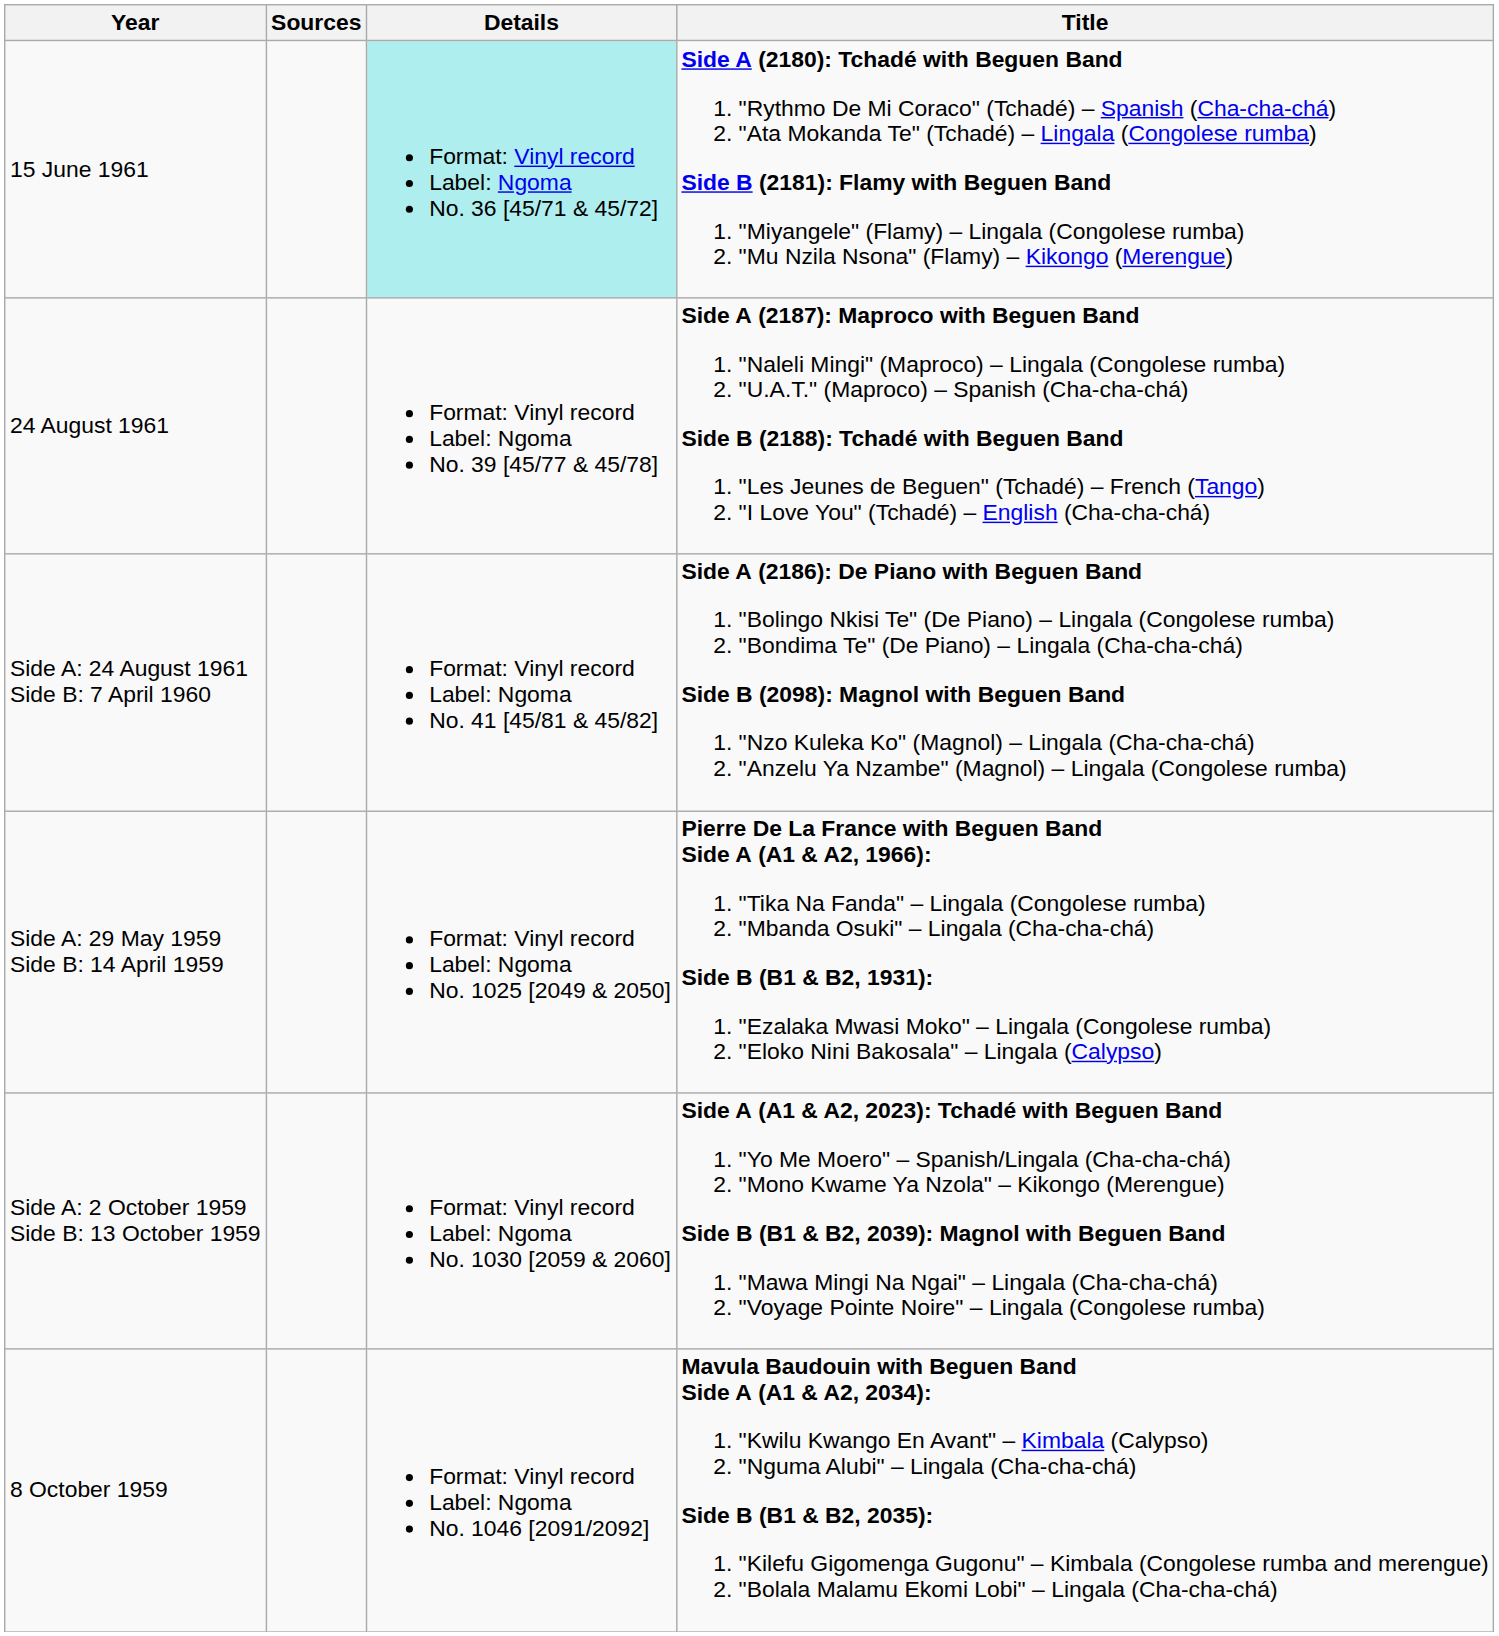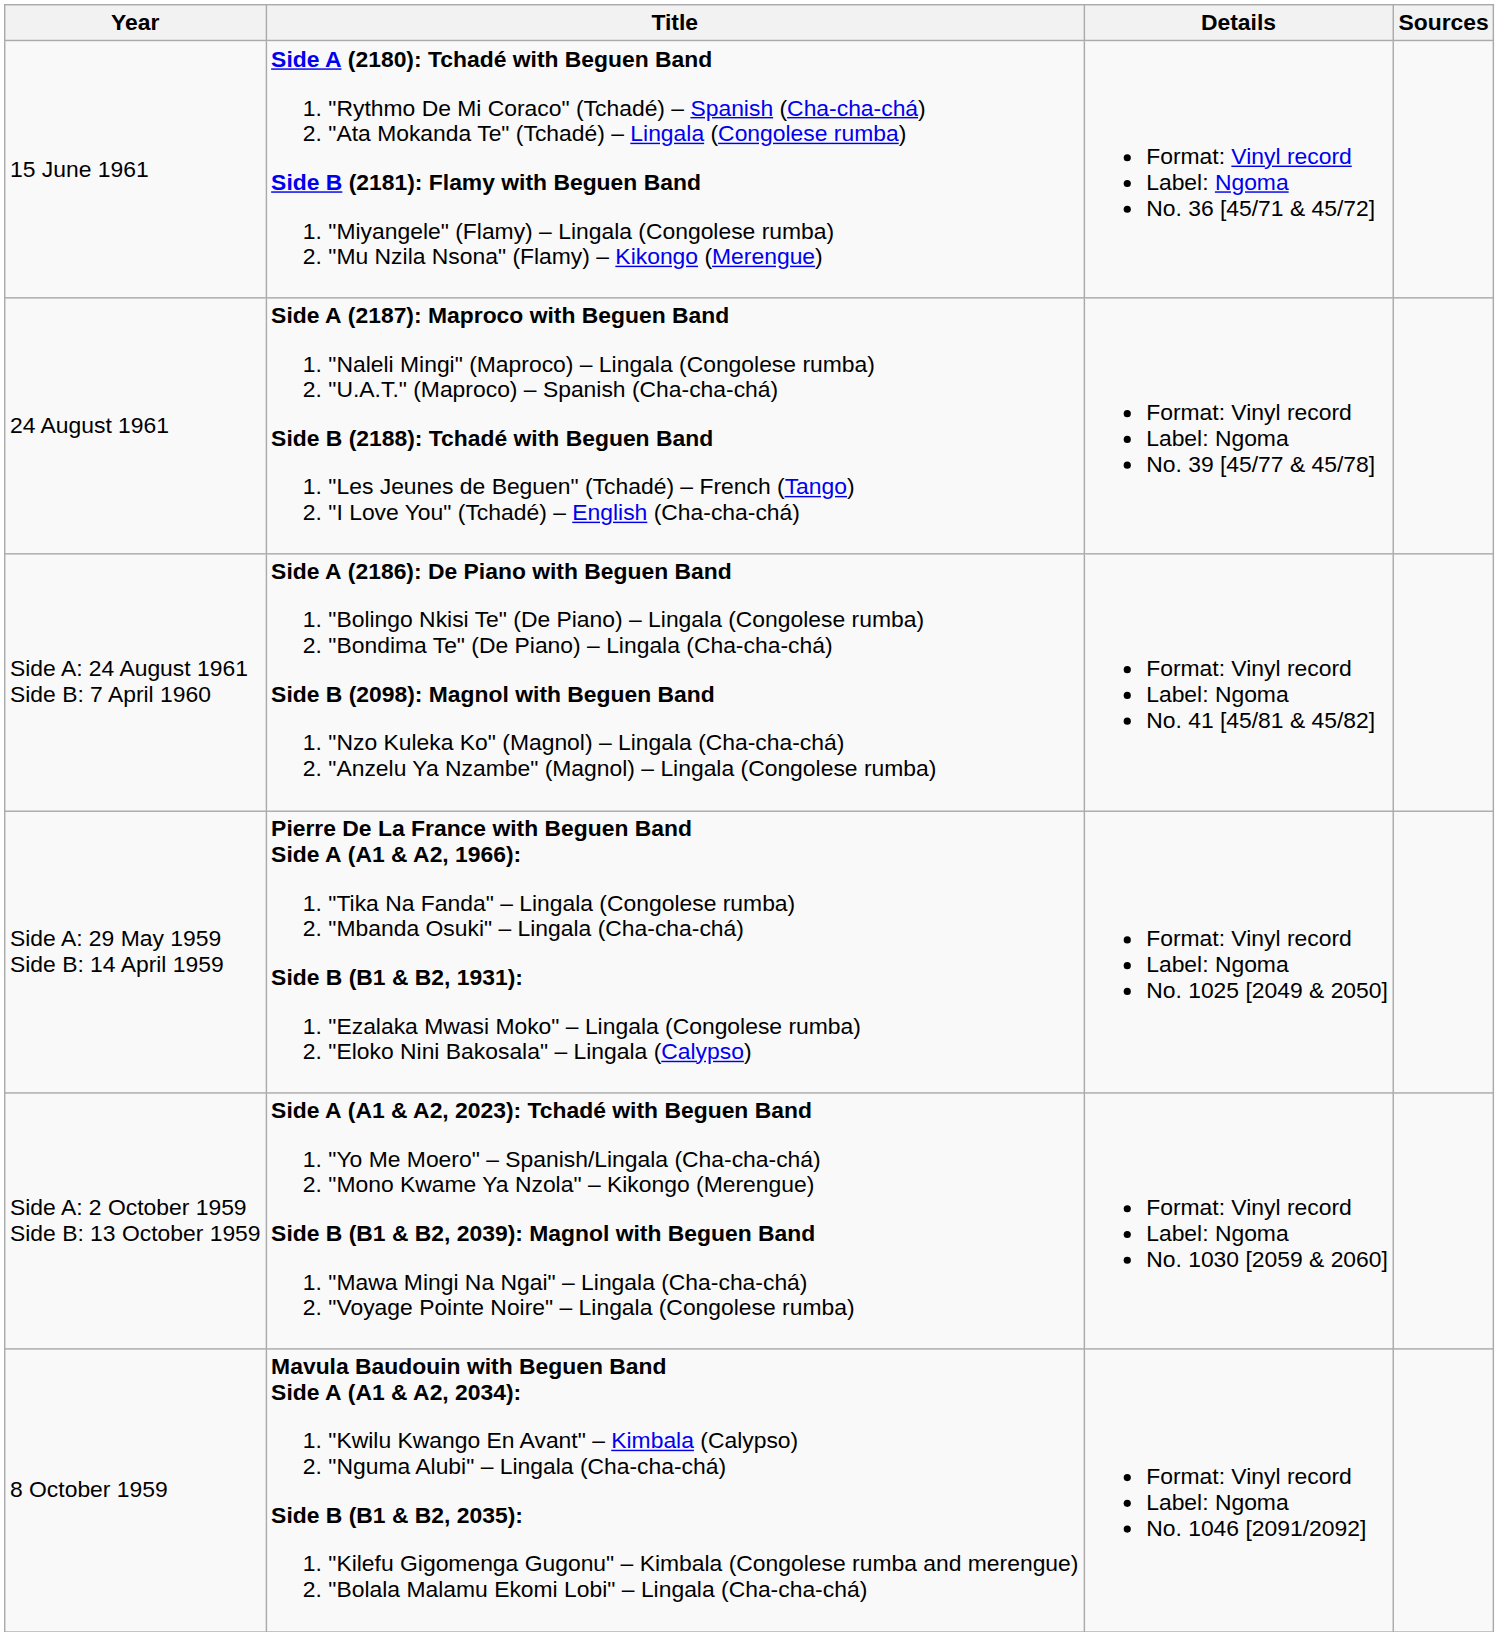columns swapped: (1085, 22) <-> (316, 22)
(521, 182) paleturquoise background -> (1238, 182) no background
